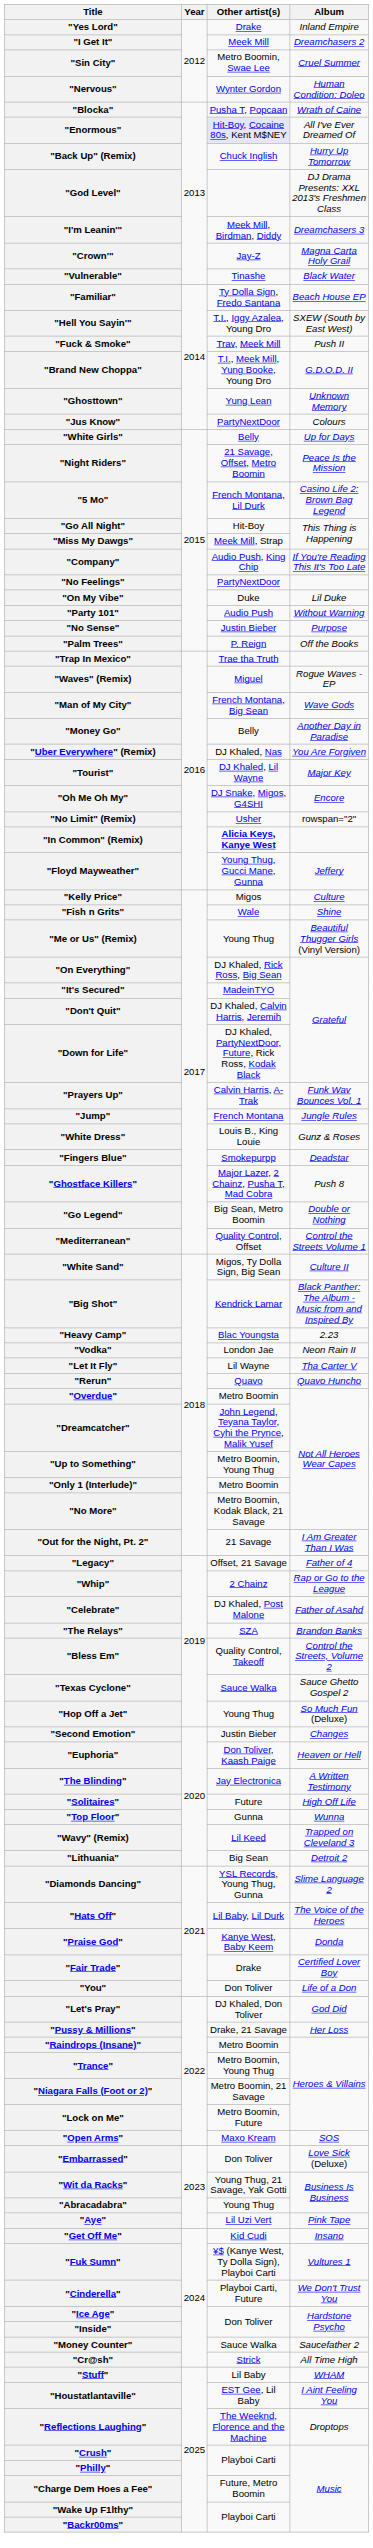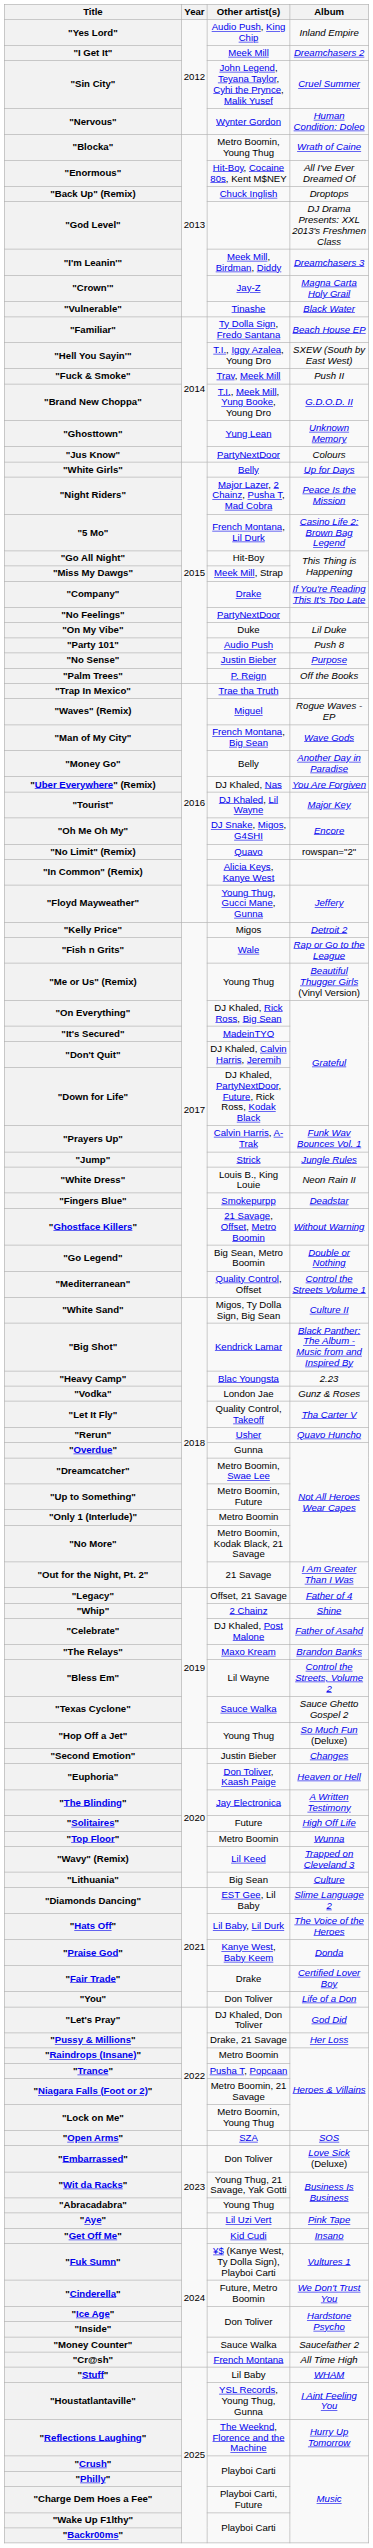(249, 27) Drake -> (249, 32) Audio Push, King Chip
(249, 63) Metro Boomin, Swae Lee -> (249, 84) John Legend, Teyana Taylor, Cyhi the Prynce, Malik Yusef
(249, 109) Pusha T, Popcaan -> (249, 147) Metro Boomin, Young Thug
(249, 130) lavender background -> (249, 173) no background
(329, 156) Hurry Up Tomorrow -> (329, 194) Droptops
(249, 463) 21 Savage, Offset, Metro Boomin -> (249, 495) Major Lazer, 2 Chainz, Pusha T, Mad Cobra
(249, 562) Audio Push, King Chip -> (249, 594) Drake
(329, 613) Without Warning -> (329, 645) Push 8
(249, 819) Usher -> (249, 851) Quavo
(249, 840) bold -> (249, 872) normal
(329, 897) Culture -> (329, 929) Detroit 2
(329, 912) Shine -> (329, 950) Rap or Go to the League
(249, 1116) French Montana -> (249, 1159) Strick
(329, 1137) Gunz & Roses -> (329, 1180) Neon Rain II
(249, 1183) Major Lazer, 2 Chainz, Pusha T, Mad Cobra -> (249, 1226) 21 Savage, Offset, Metro Boomin
(329, 1183) Push 8 -> (329, 1226) Without Warning
(329, 1350) Neon Rain II -> (329, 1393) Gunz & Roses
(249, 1365) Lil Wayne -> (249, 1414) Quality Control, Takeoff
(249, 1381) Quavo -> (249, 1435) Usher
(249, 1396) Metro Boomin -> (249, 1450) Gunna
(249, 1427) John Legend, Teyana Taylor, Cyhi the Prynce, Malik Yusef -> (249, 1471) Metro Boomin, Swae Lee
(249, 1464) Metro Boomin, Young Thug -> (249, 1497) Metro Boomin, Future
(329, 1583) Rap or Go to the League -> (329, 1610) Shine
(249, 1630) SZA -> (249, 1652) Maxo Kream
(249, 1656) Quality Control, Takeoff -> (249, 1678) Lil Wayne
(249, 1817) Gunna -> (249, 1838) Metro Boomin
(329, 1858) Detroit 2 -> (329, 1880) Culture
(249, 1884) YSL Records, Young Thug, Gunna -> (249, 1900) EST Gee, Lil Baby
(249, 2065) Metro Boomin, Young Thug -> (249, 2071) Pusha T, Popcaan
(249, 2117) Metro Boomin, Future -> (249, 2117) Metro Boomin, Young Thug
(249, 2138) Maxo Kream -> (249, 2138) SZA
(249, 2293) Playboi Carti, Future -> (249, 2293) Future, Metro Boomin
(249, 2359) Strick -> (249, 2359) French Montana
(249, 2395) EST Gee, Lil Baby -> (249, 2401) YSL Records, Young Thug, Gunna
(329, 2427) Droptops -> (329, 2437) Hurry Up Tomorrow
(249, 2488) Future, Metro Boomin -> (249, 2499) Playboi Carti, Future
